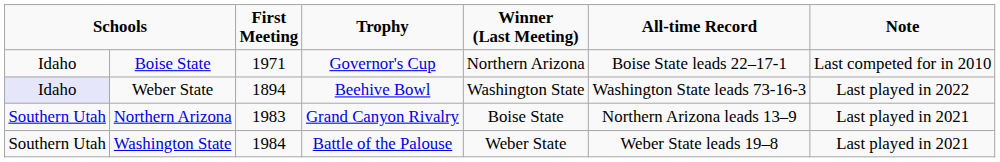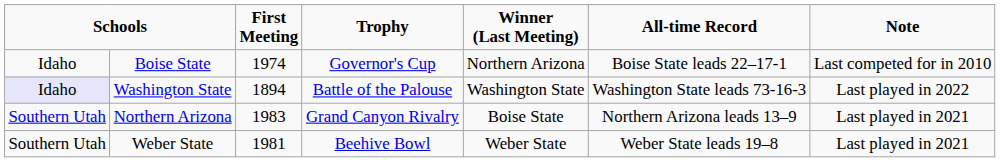(269, 63) 1971 -> (269, 63) 1974
(173, 90) Weber State -> (173, 90) Washington State
(382, 90) Beehive Bowl -> (382, 90) Battle of the Palouse
(173, 143) Washington State -> (173, 143) Weber State
(269, 143) 1984 -> (269, 143) 1981
(382, 143) Battle of the Palouse -> (382, 143) Beehive Bowl
